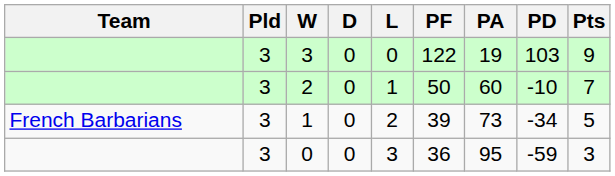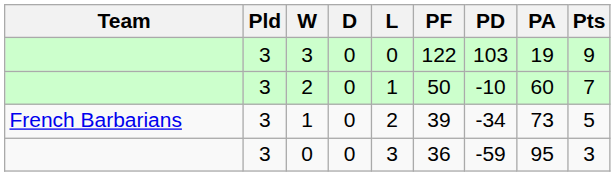columns swapped: (491, 21) <-> (542, 21)
